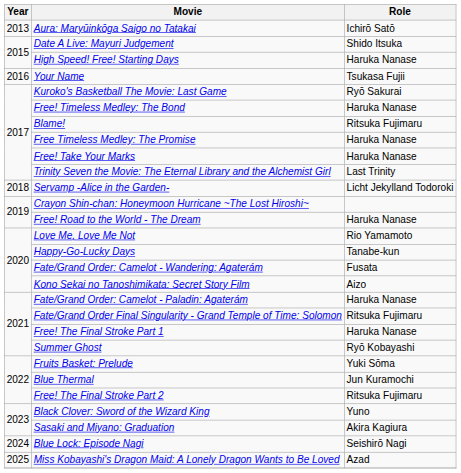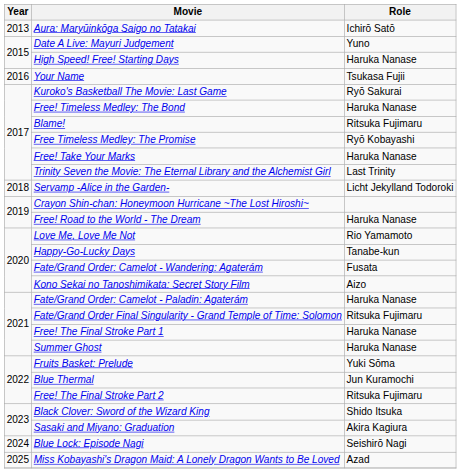(374, 44) Shido Itsuka -> (358, 44) Yuno
(382, 140) Haruka Nanase -> (380, 140) Ryō Kobayashi
(380, 348) Ryō Kobayashi -> (382, 348) Haruka Nanase
(358, 412) Yuno -> (374, 412) Shido Itsuka
